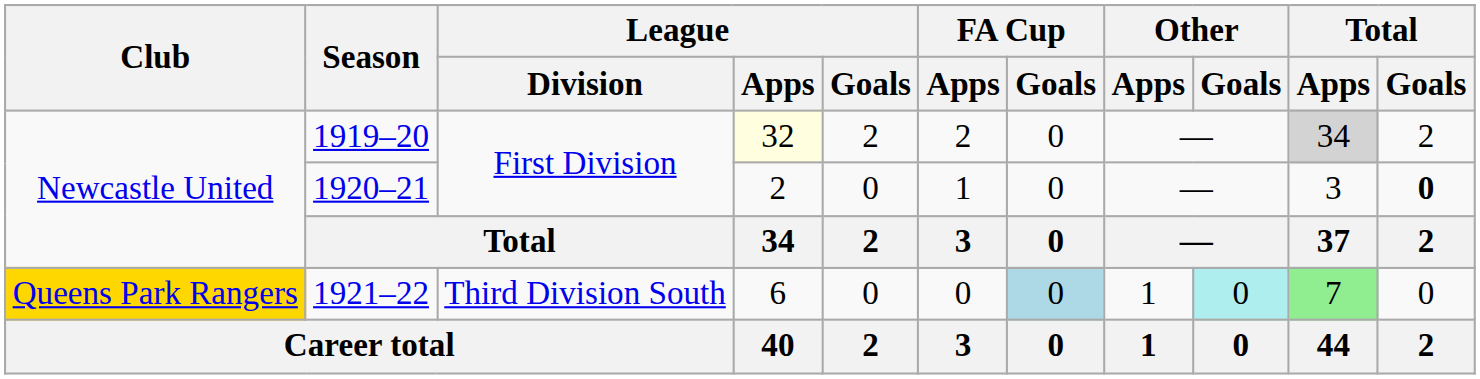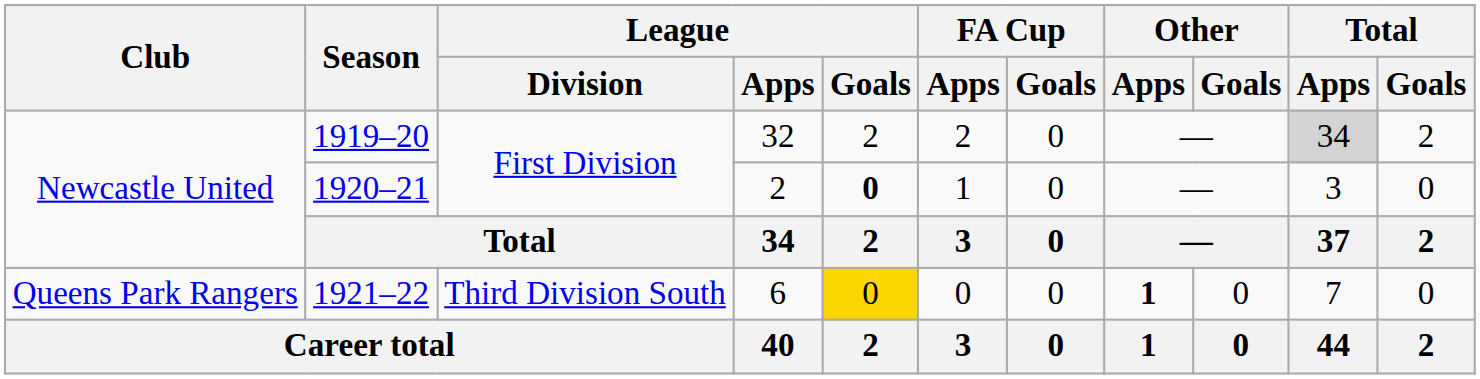(778, 135) lightyellow background -> (778, 135) no background
(870, 188) normal -> (870, 188) bold
(1426, 188) bold -> (1426, 188) normal
(155, 293) gold background -> (155, 293) no background
(870, 293) no background -> (870, 293) gold background
(1056, 293) lightblue background -> (1056, 293) no background
(1148, 293) normal -> (1148, 293) bold
(1241, 293) paleturquoise background -> (1241, 293) no background
(1333, 293) lightgreen background -> (1333, 293) no background
